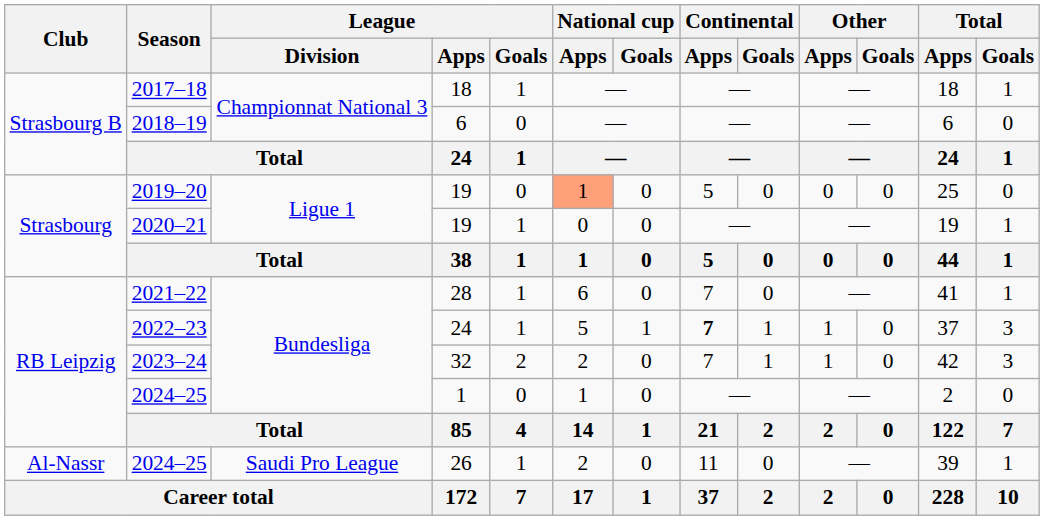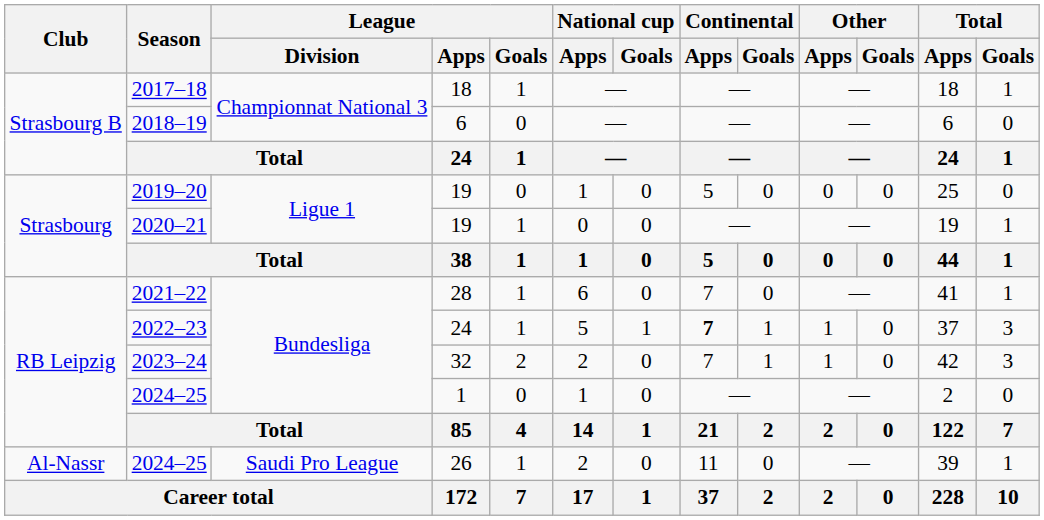(583, 191) lightsalmon background -> (583, 191) no background
